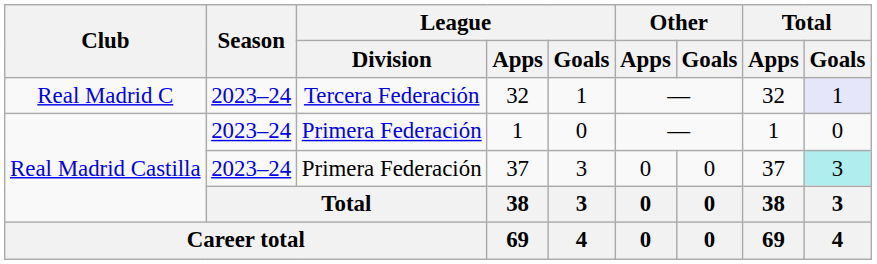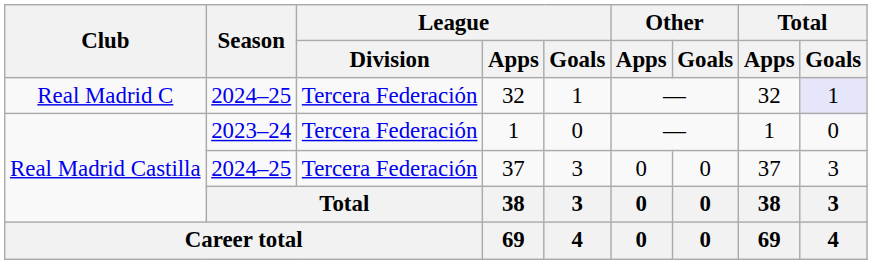(251, 95) 2023–24 -> (251, 95) 2024–25
(392, 131) Primera Federación -> (390, 131) Tercera Federación
(251, 167) 2023–24 -> (251, 167) 2024–25
(392, 167) Primera Federación -> (390, 167) Tercera Federación
(837, 167) paleturquoise background -> (833, 167) no background
